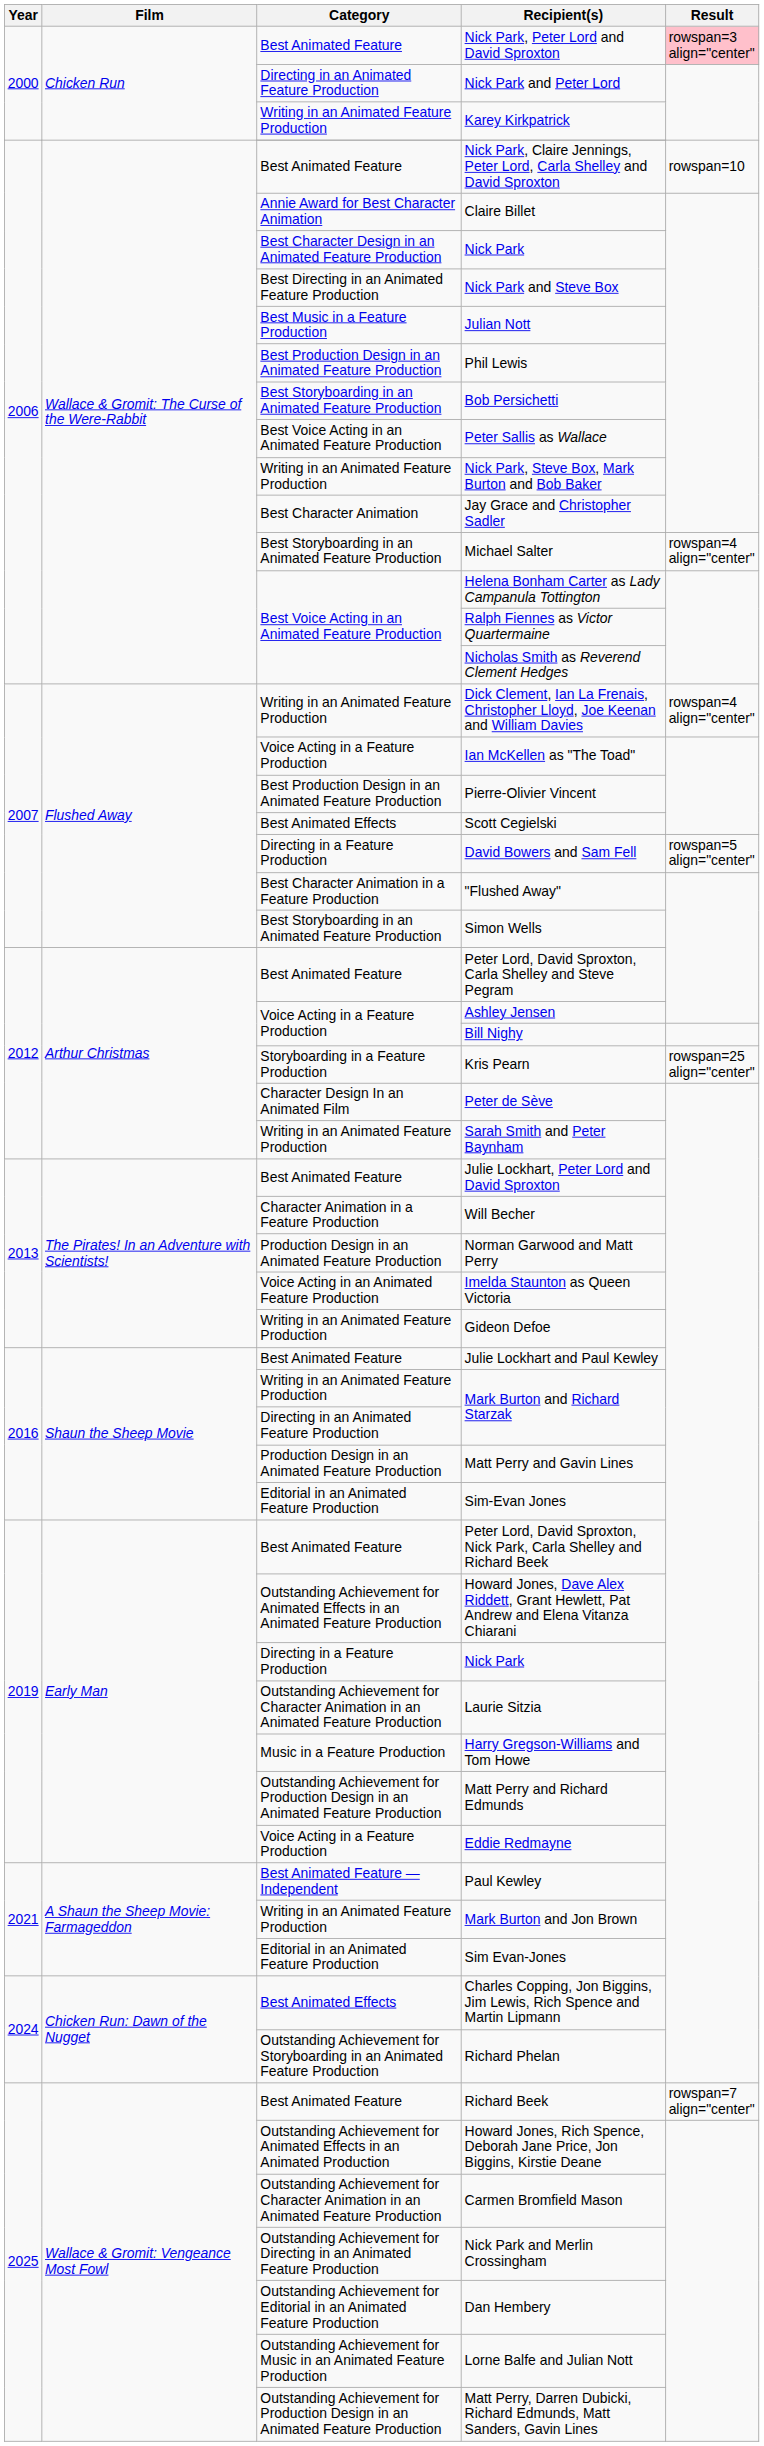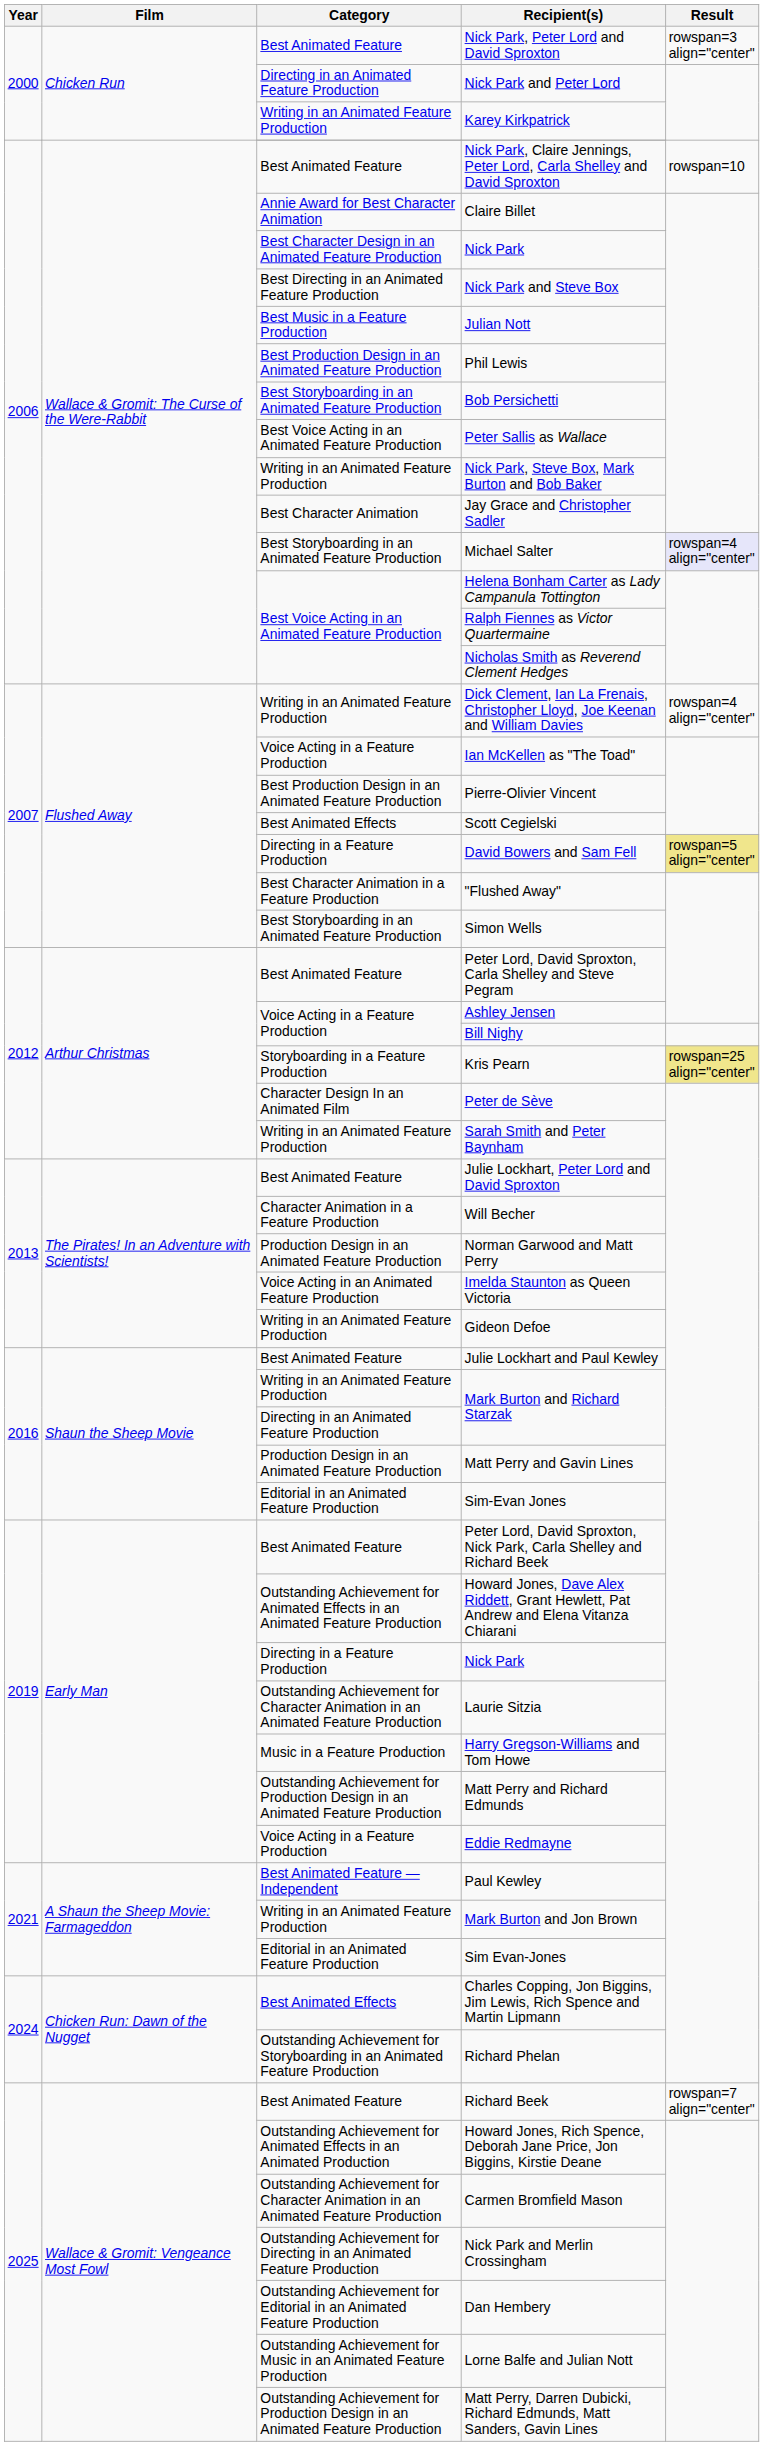(712, 45) pink background -> (712, 45) no background
(712, 551) no background -> (712, 551) lavender background
(712, 853) no background -> (712, 853) khaki background
(712, 1064) no background -> (712, 1064) khaki background
